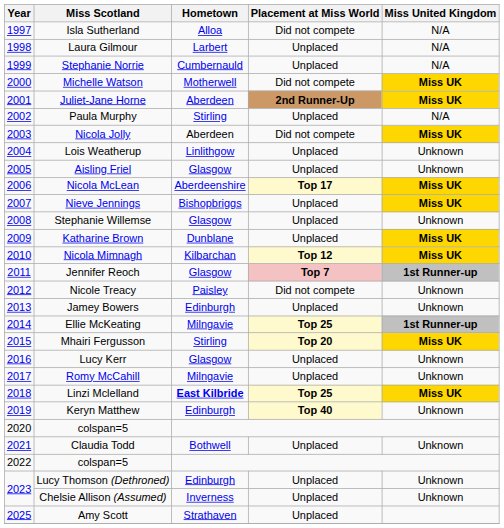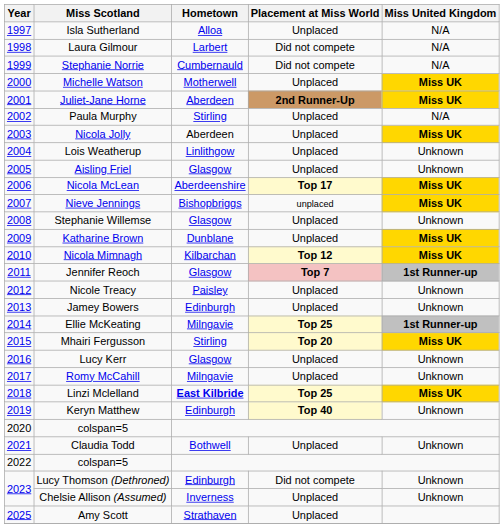(315, 31) Did not compete -> (315, 31) Unplaced
(315, 48) Unplaced -> (315, 48) Did not compete
(315, 65) Unplaced -> (315, 65) Did not compete
(315, 83) Did not compete -> (315, 83) Unplaced
(315, 134) Did not compete -> (315, 134) Unplaced
(315, 204) Unplaced -> (315, 204) unplaced
(315, 290) Did not compete -> (315, 290) Unplaced
(315, 480) Unplaced -> (315, 480) Did not compete
